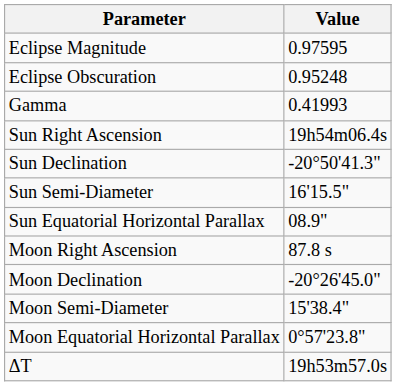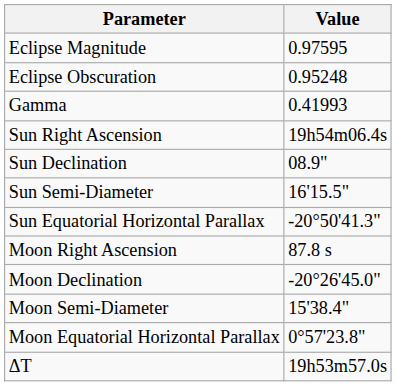(334, 163) -20°50'41.3" -> (308, 163) 08.9"
(308, 221) 08.9" -> (334, 221) -20°50'41.3"
